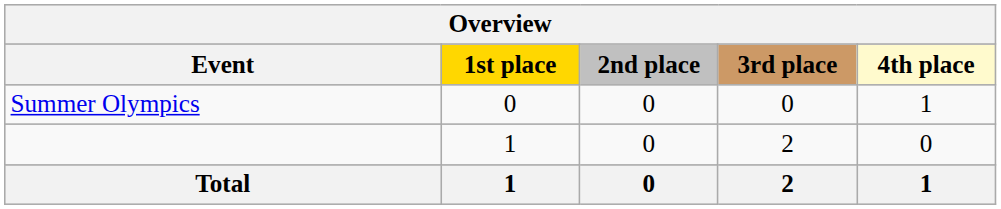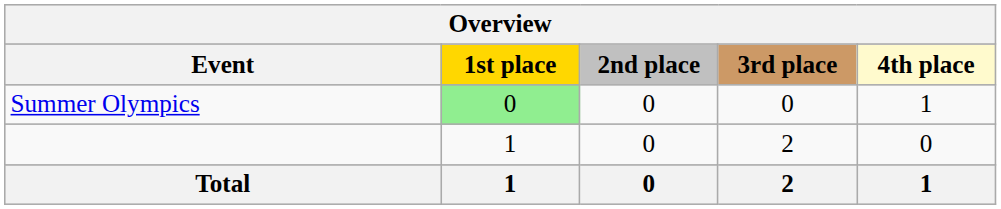(510, 104) no background -> (510, 104) lightgreen background
